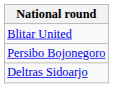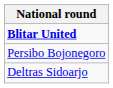(40, 33) normal -> (42, 33) bold
